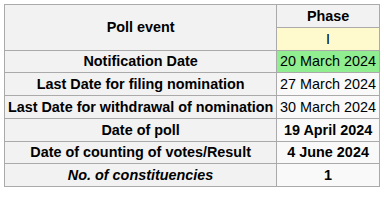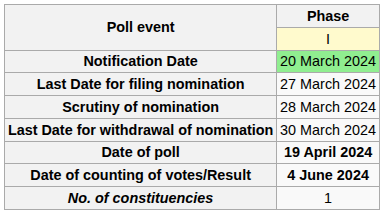+ row: (141, 107)
(328, 175) bold -> (328, 198) normal
